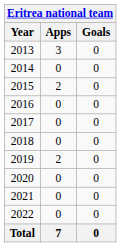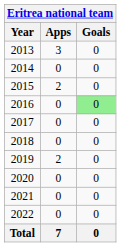(96, 104) no background -> (96, 104) lightgreen background
